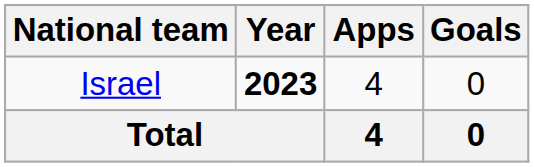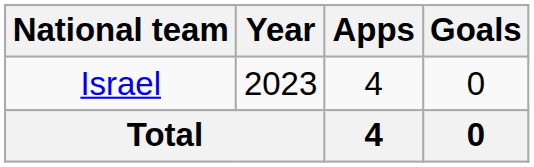(281, 82) bold -> (281, 82) normal
